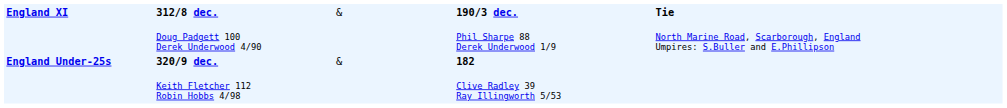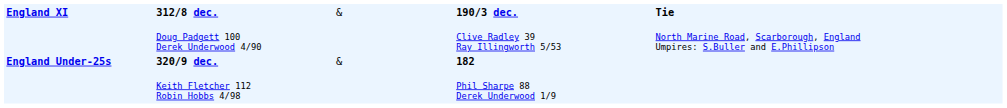(506, 42) Phil Sharpe 88 Derek Underwood 1/9 -> (509, 42) Clive Radley 39 Ray Illingworth 5/53
(509, 91) Clive Radley 39 Ray Illingworth 5/53 -> (506, 91) Phil Sharpe 88 Derek Underwood 1/9
